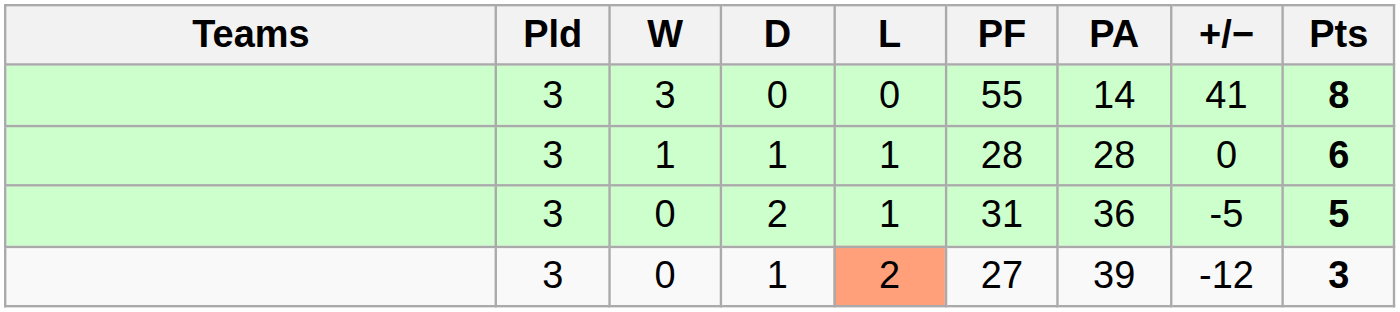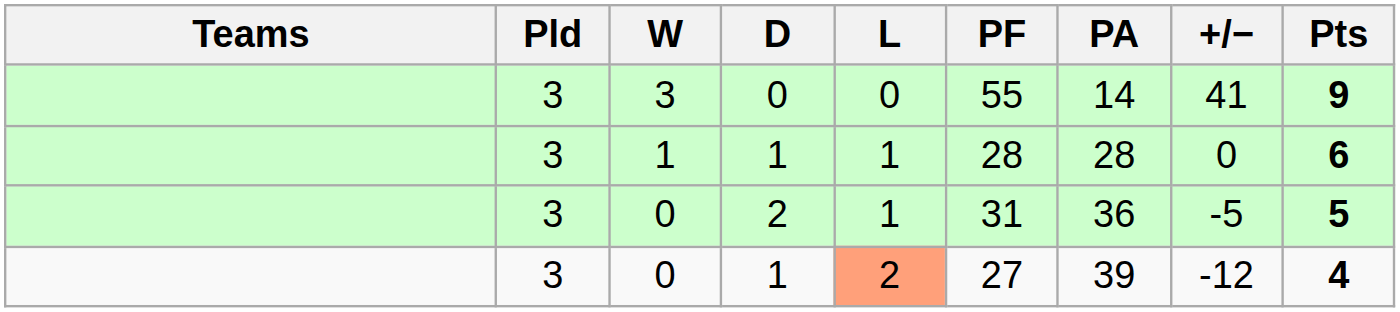(1339, 94) 8 -> (1339, 94) 9
(1339, 275) 3 -> (1339, 275) 4
